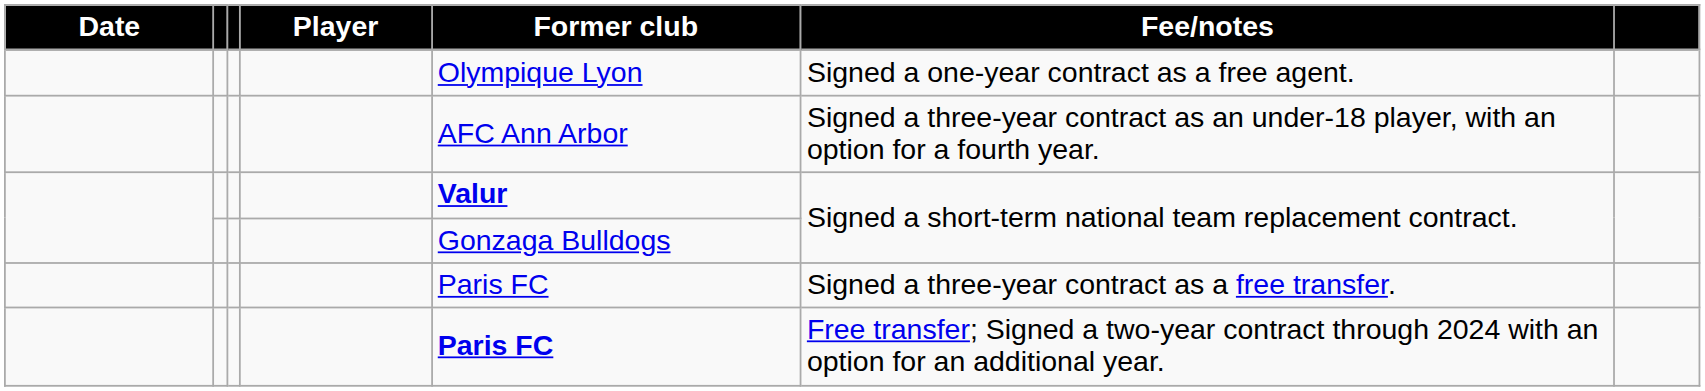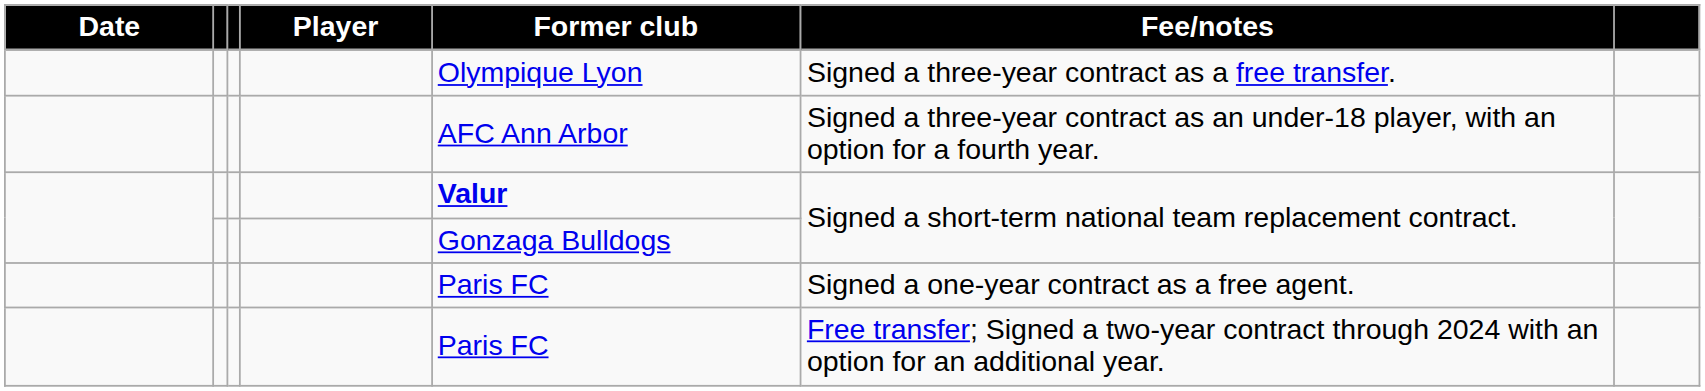(1081, 72) Signed a one-year contract as a free agent. -> (1101, 72) Signed a three-year contract as a free transfer.
(1101, 284) Signed a three-year contract as a free transfer. -> (1081, 284) Signed a one-year contract as a free agent.
(496, 346) bold -> (493, 346) normal
